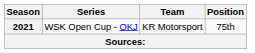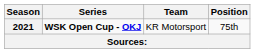(91, 26) normal -> (93, 26) bold
